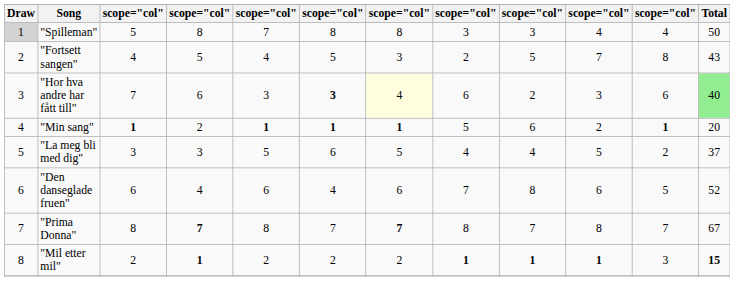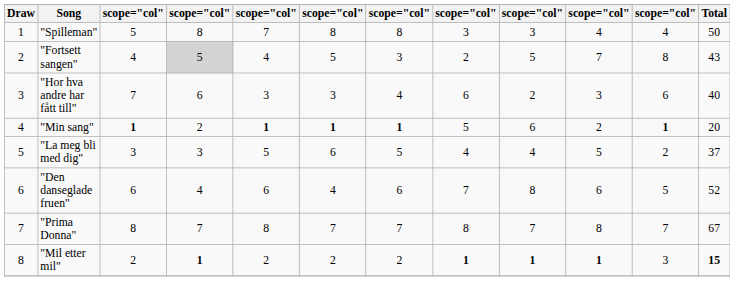(21, 32) lightgrey background -> (21, 32) no background
(200, 57) no background -> (200, 57) lightgrey background
(333, 95) bold -> (333, 95) normal
(399, 95) lightyellow background -> (399, 95) no background
(714, 95) lightgreen background -> (714, 95) no background
(200, 228) bold -> (200, 228) normal
(399, 228) bold -> (399, 228) normal
